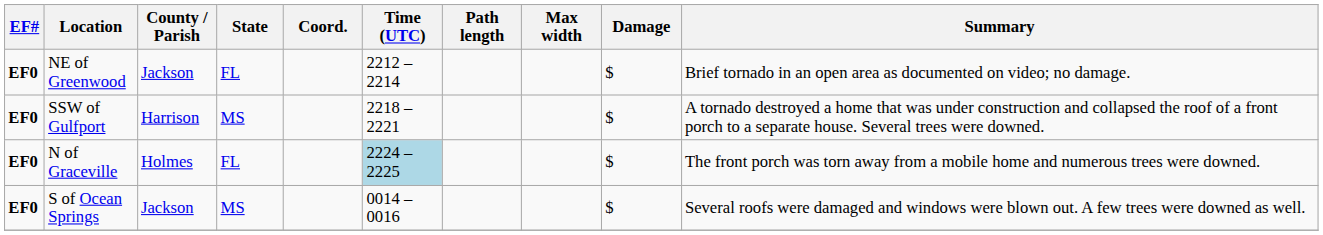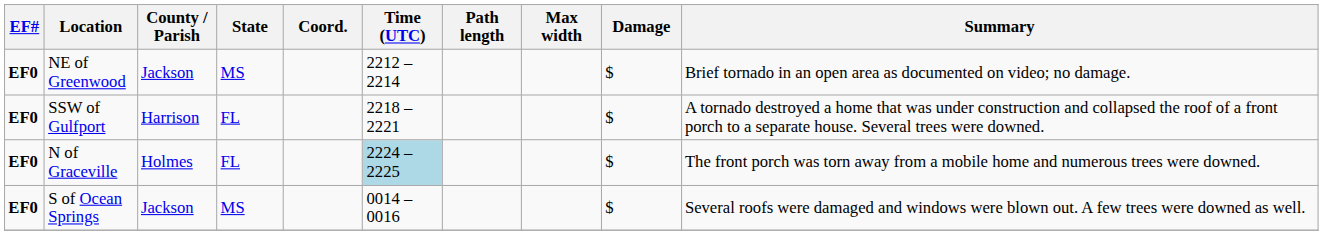(230, 72) FL -> (233, 72) MS
(233, 117) MS -> (230, 117) FL
